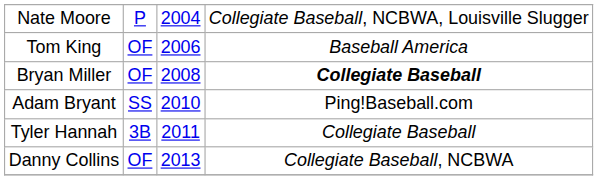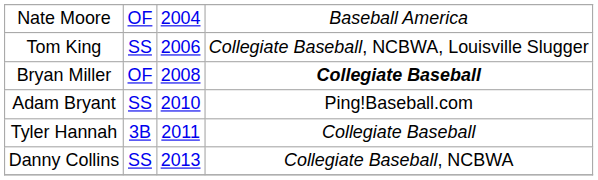(140, 18) P -> (140, 18) OF
(399, 18) Collegiate Baseball, NCBWA, Louisville Slugger -> (399, 18) Baseball America
(140, 47) OF -> (140, 47) SS
(399, 47) Baseball America -> (399, 47) Collegiate Baseball, NCBWA, Louisville Slugger
(140, 160) OF -> (140, 160) SS
